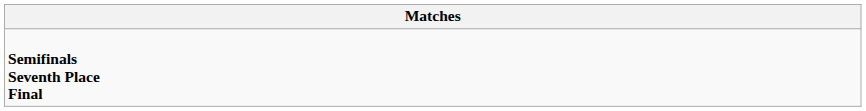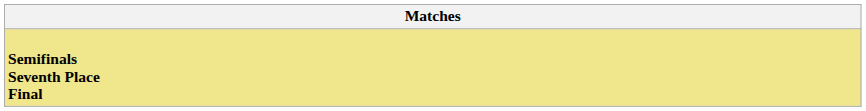(54, 76) no background -> (54, 76) khaki background
